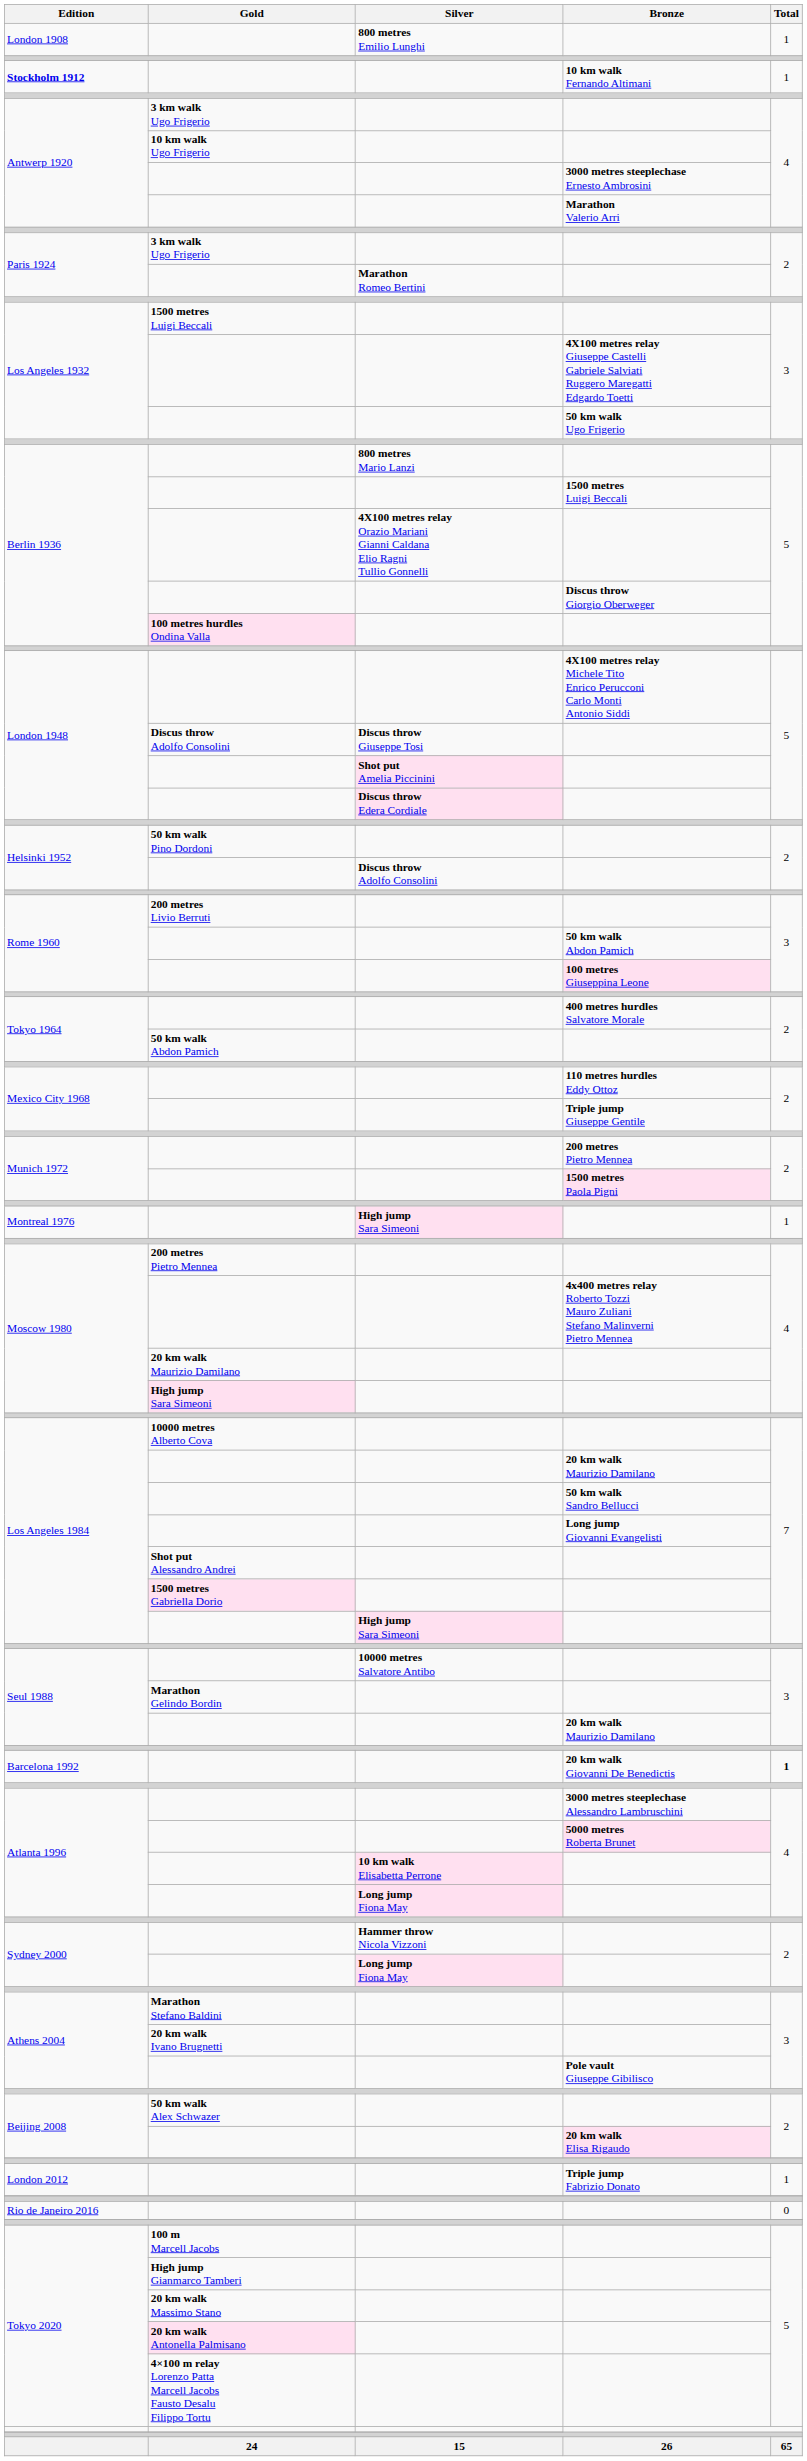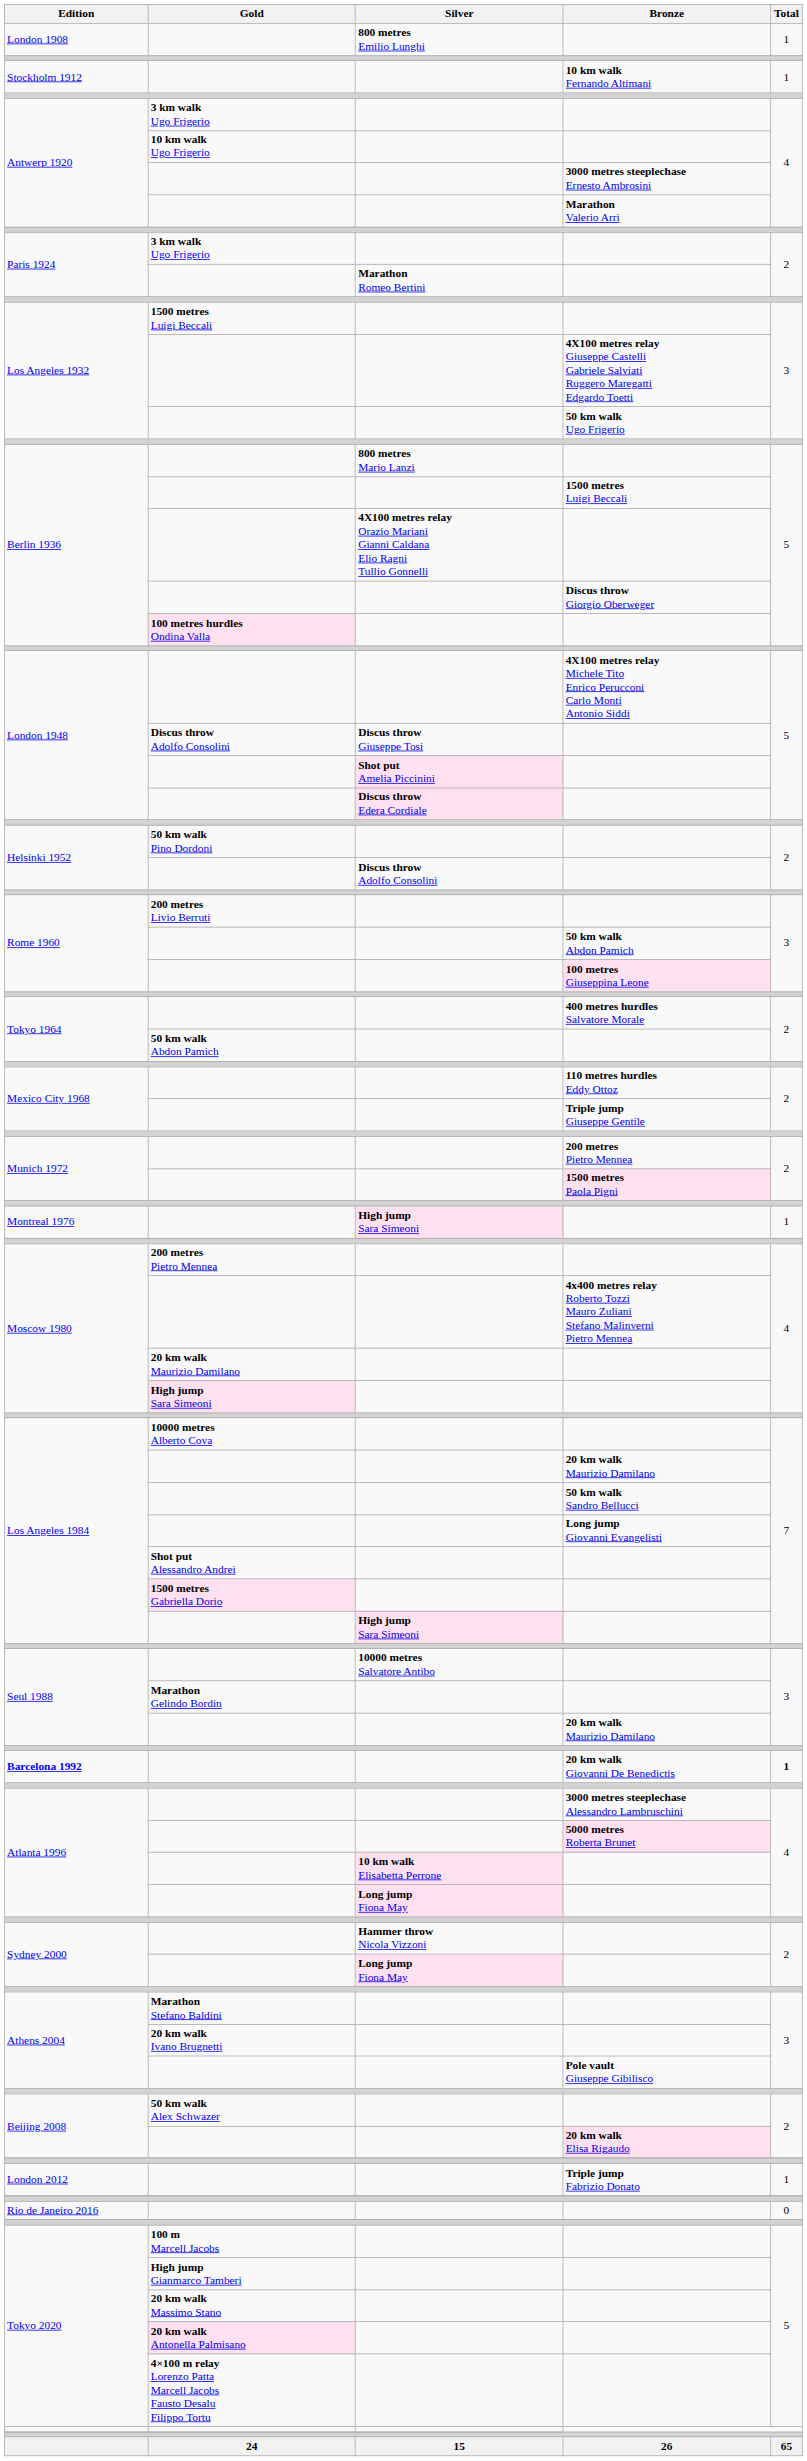(46, 77) bold -> (44, 77) normal
(43, 1767) normal -> (44, 1767) bold
